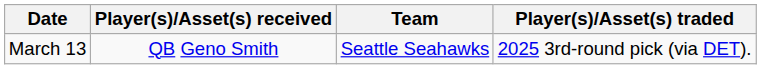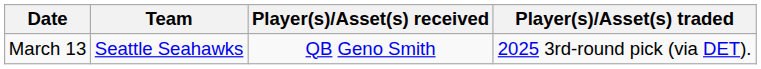columns swapped: (213, 19) <-> (415, 19)
